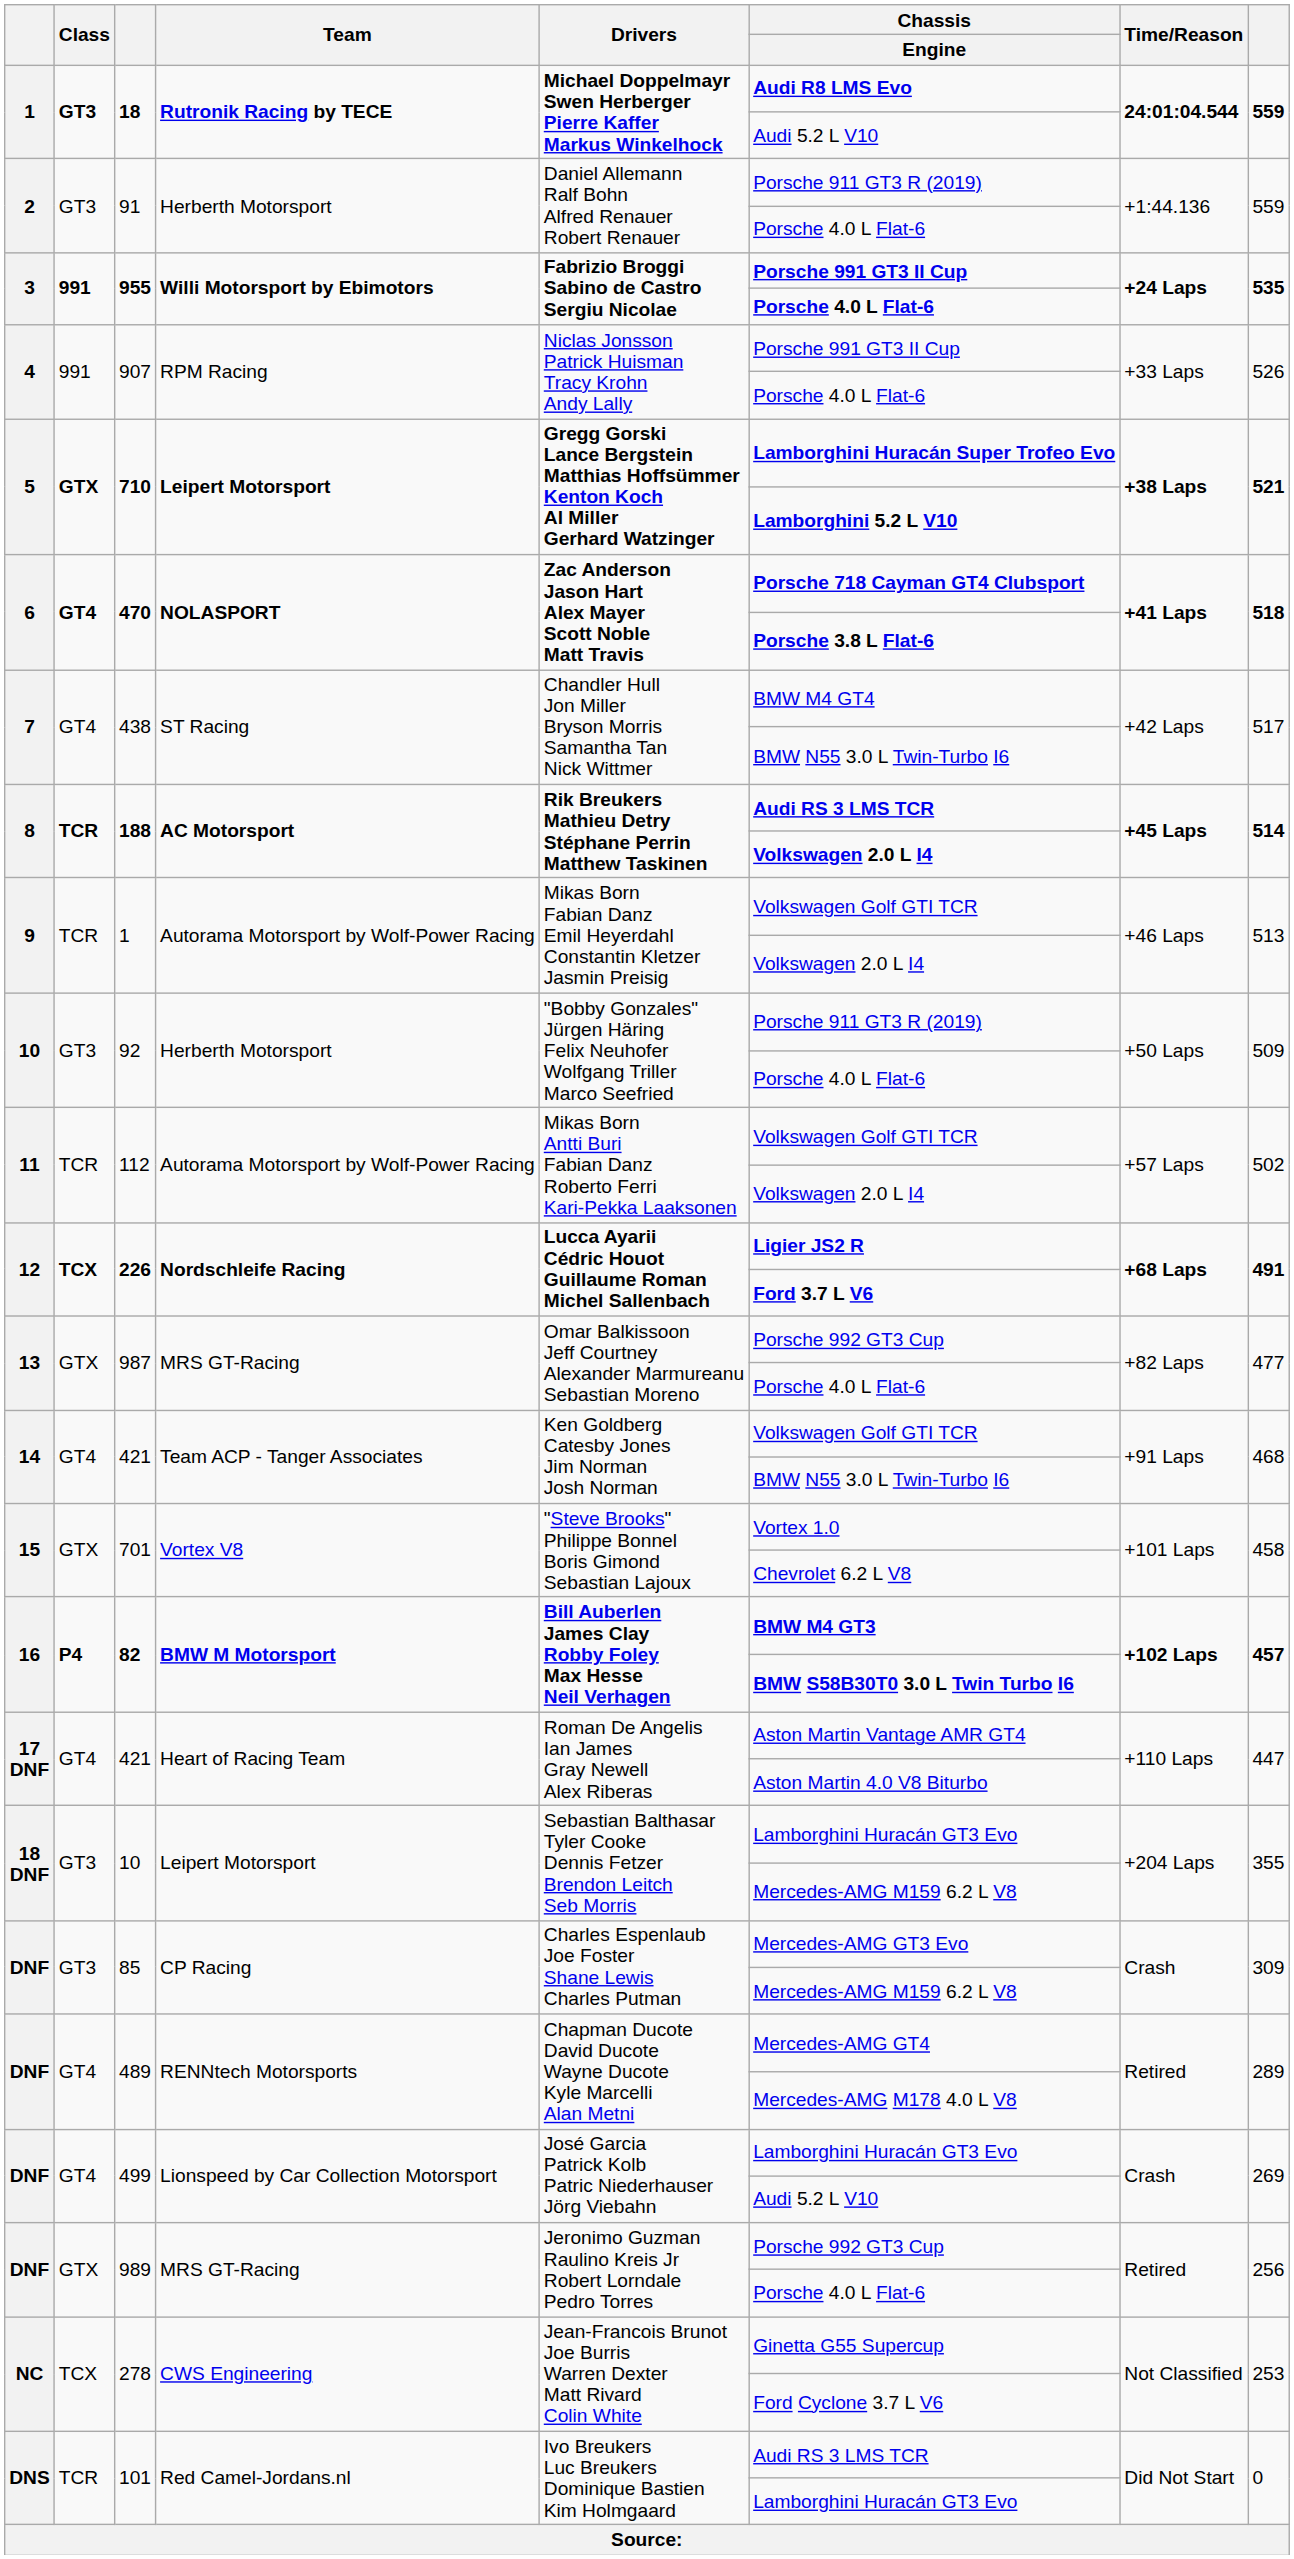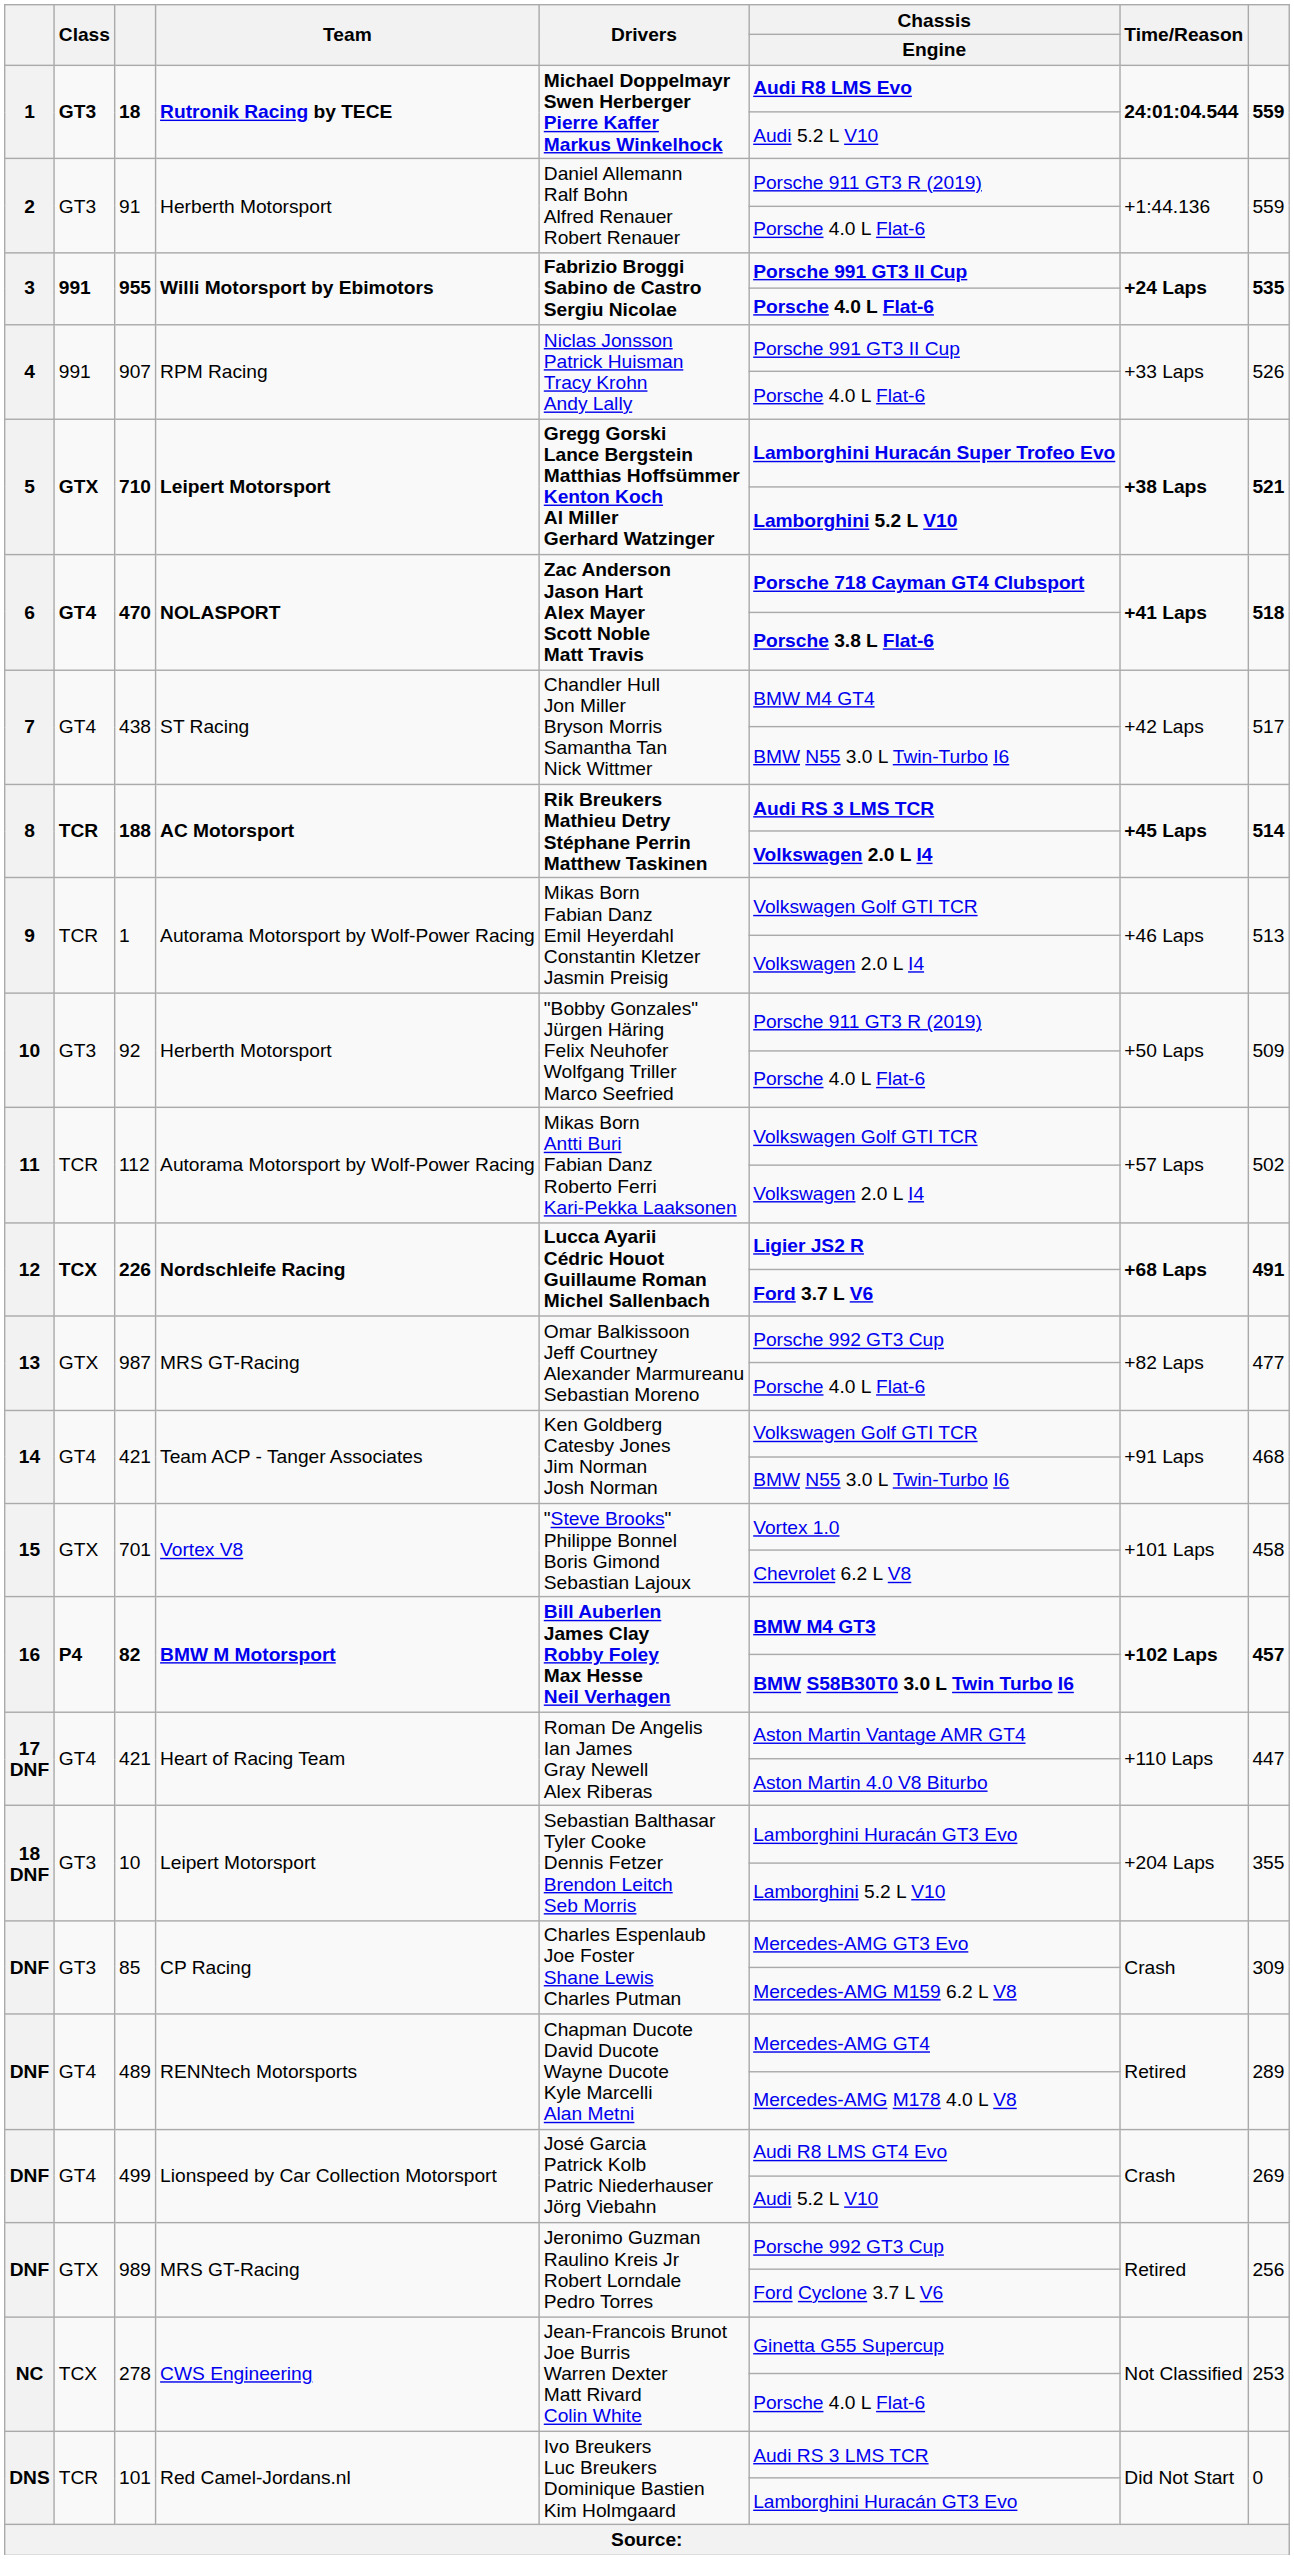(885, 1891) Mercedes-AMG M159 6.2 L V8 -> (849, 1891) Lamborghini 5.2 L V10
(885, 2152) Lamborghini Huracán GT3 Evo -> (850, 2152) Audi R8 LMS GT4 Evo
(839, 2293) Porsche 4.0 L Flat-6 -> (848, 2293) Ford Cyclone 3.7 L V6
(848, 2402) Ford Cyclone 3.7 L V6 -> (839, 2402) Porsche 4.0 L Flat-6
